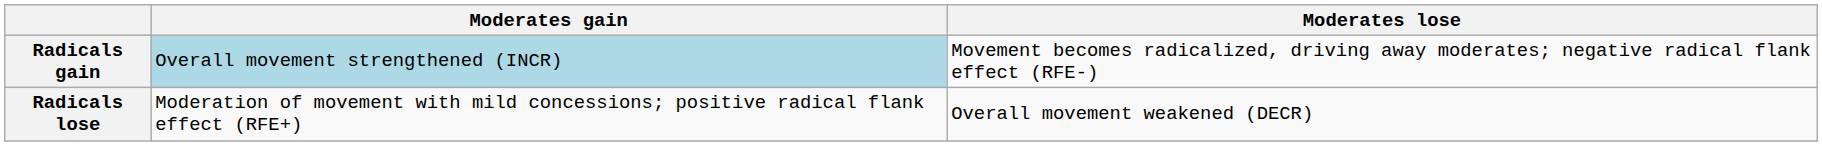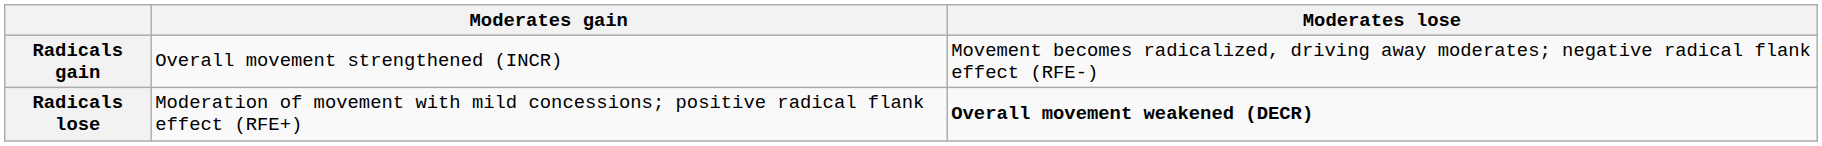(359, 62) lightblue background -> (359, 62) no background
(1132, 114) normal -> (1132, 114) bold
